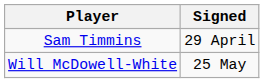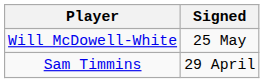rows swapped: (93, 41) <-> (93, 65)
